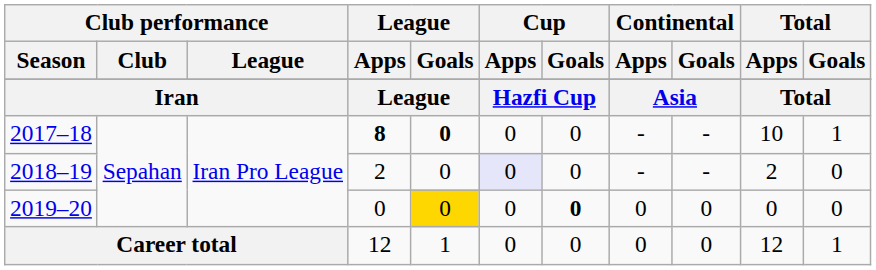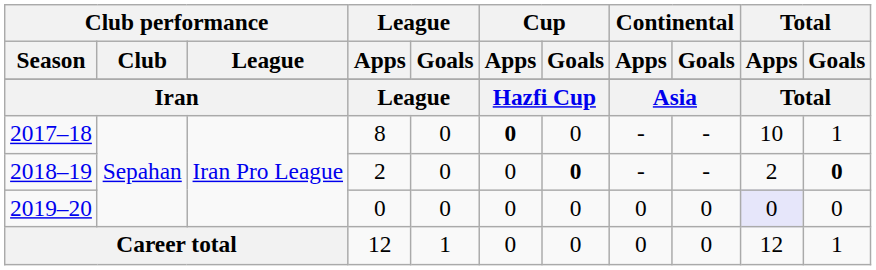(380, 134) bold -> (380, 134) normal
(445, 134) bold -> (445, 134) normal
(510, 134) normal -> (510, 134) bold
(510, 171) lavender background -> (510, 171) no background
(576, 171) normal -> (576, 171) bold
(837, 171) normal -> (837, 171) bold
(445, 208) gold background -> (445, 208) no background
(576, 208) bold -> (576, 208) normal
(772, 208) no background -> (772, 208) lavender background
